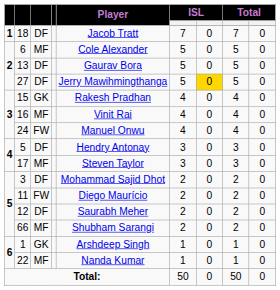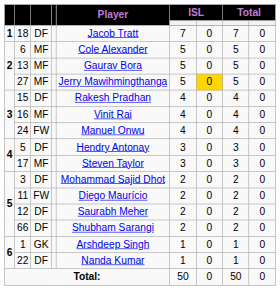(41, 66) DF -> (41, 66) MF
(41, 82) DF -> (41, 82) MF
(41, 98) GK -> (41, 98) DF
(41, 228) MF -> (41, 228) DF
(41, 260) MF -> (41, 260) DF
